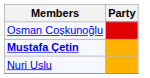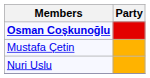(55, 31) normal -> (59, 31) bold
(43, 48) bold -> (41, 48) normal
